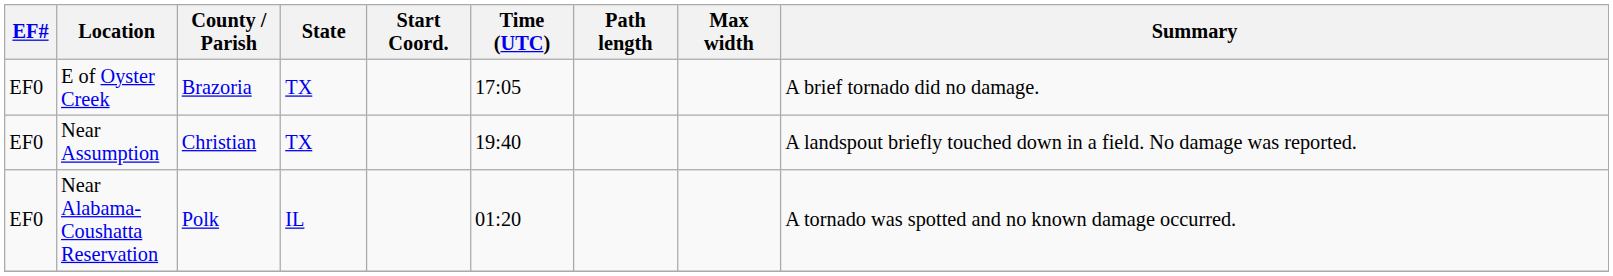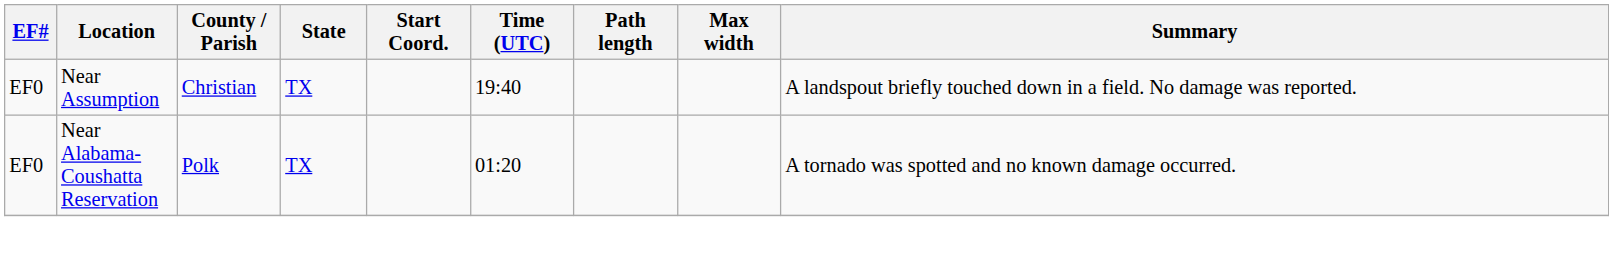- row: (108, 87)
(295, 220) IL -> (299, 165) TX
